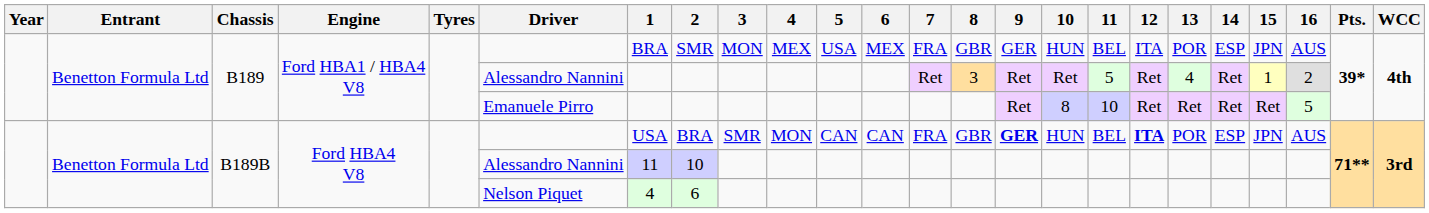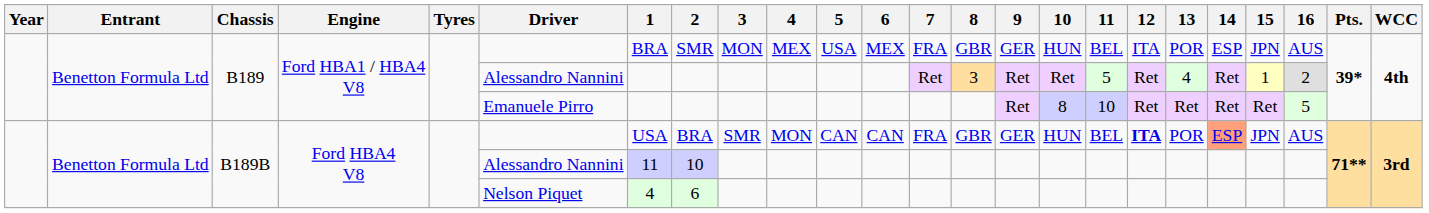(1019, 135) bold -> (1017, 135) normal
(1230, 135) no background -> (1227, 135) lightsalmon background
